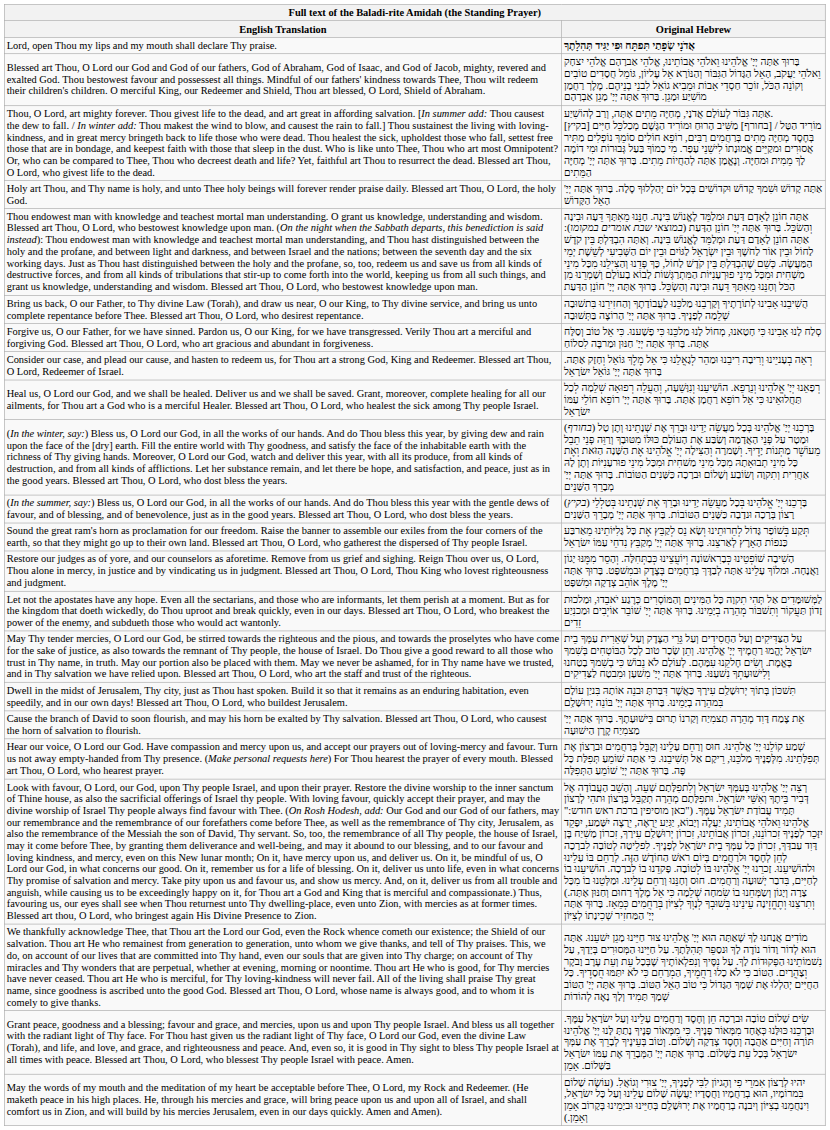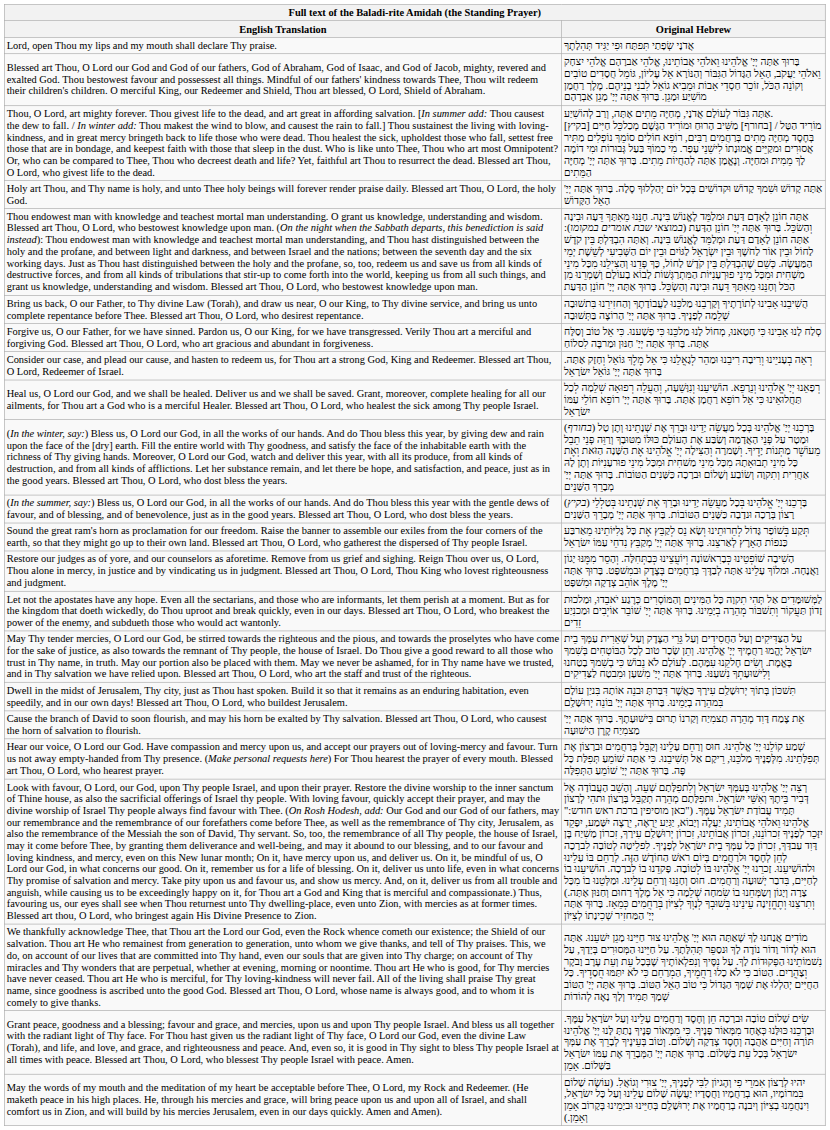(629, 45) bold -> (629, 45) normal
